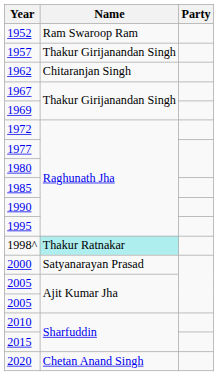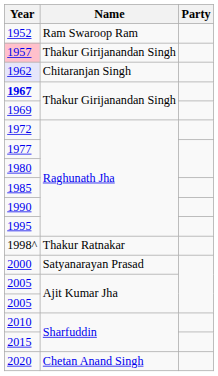(19, 52) no background -> (19, 52) pink background
(19, 71) no background -> (19, 71) lavender background
(19, 91) normal -> (19, 91) bold
(84, 245) paleturquoise background -> (84, 245) no background
